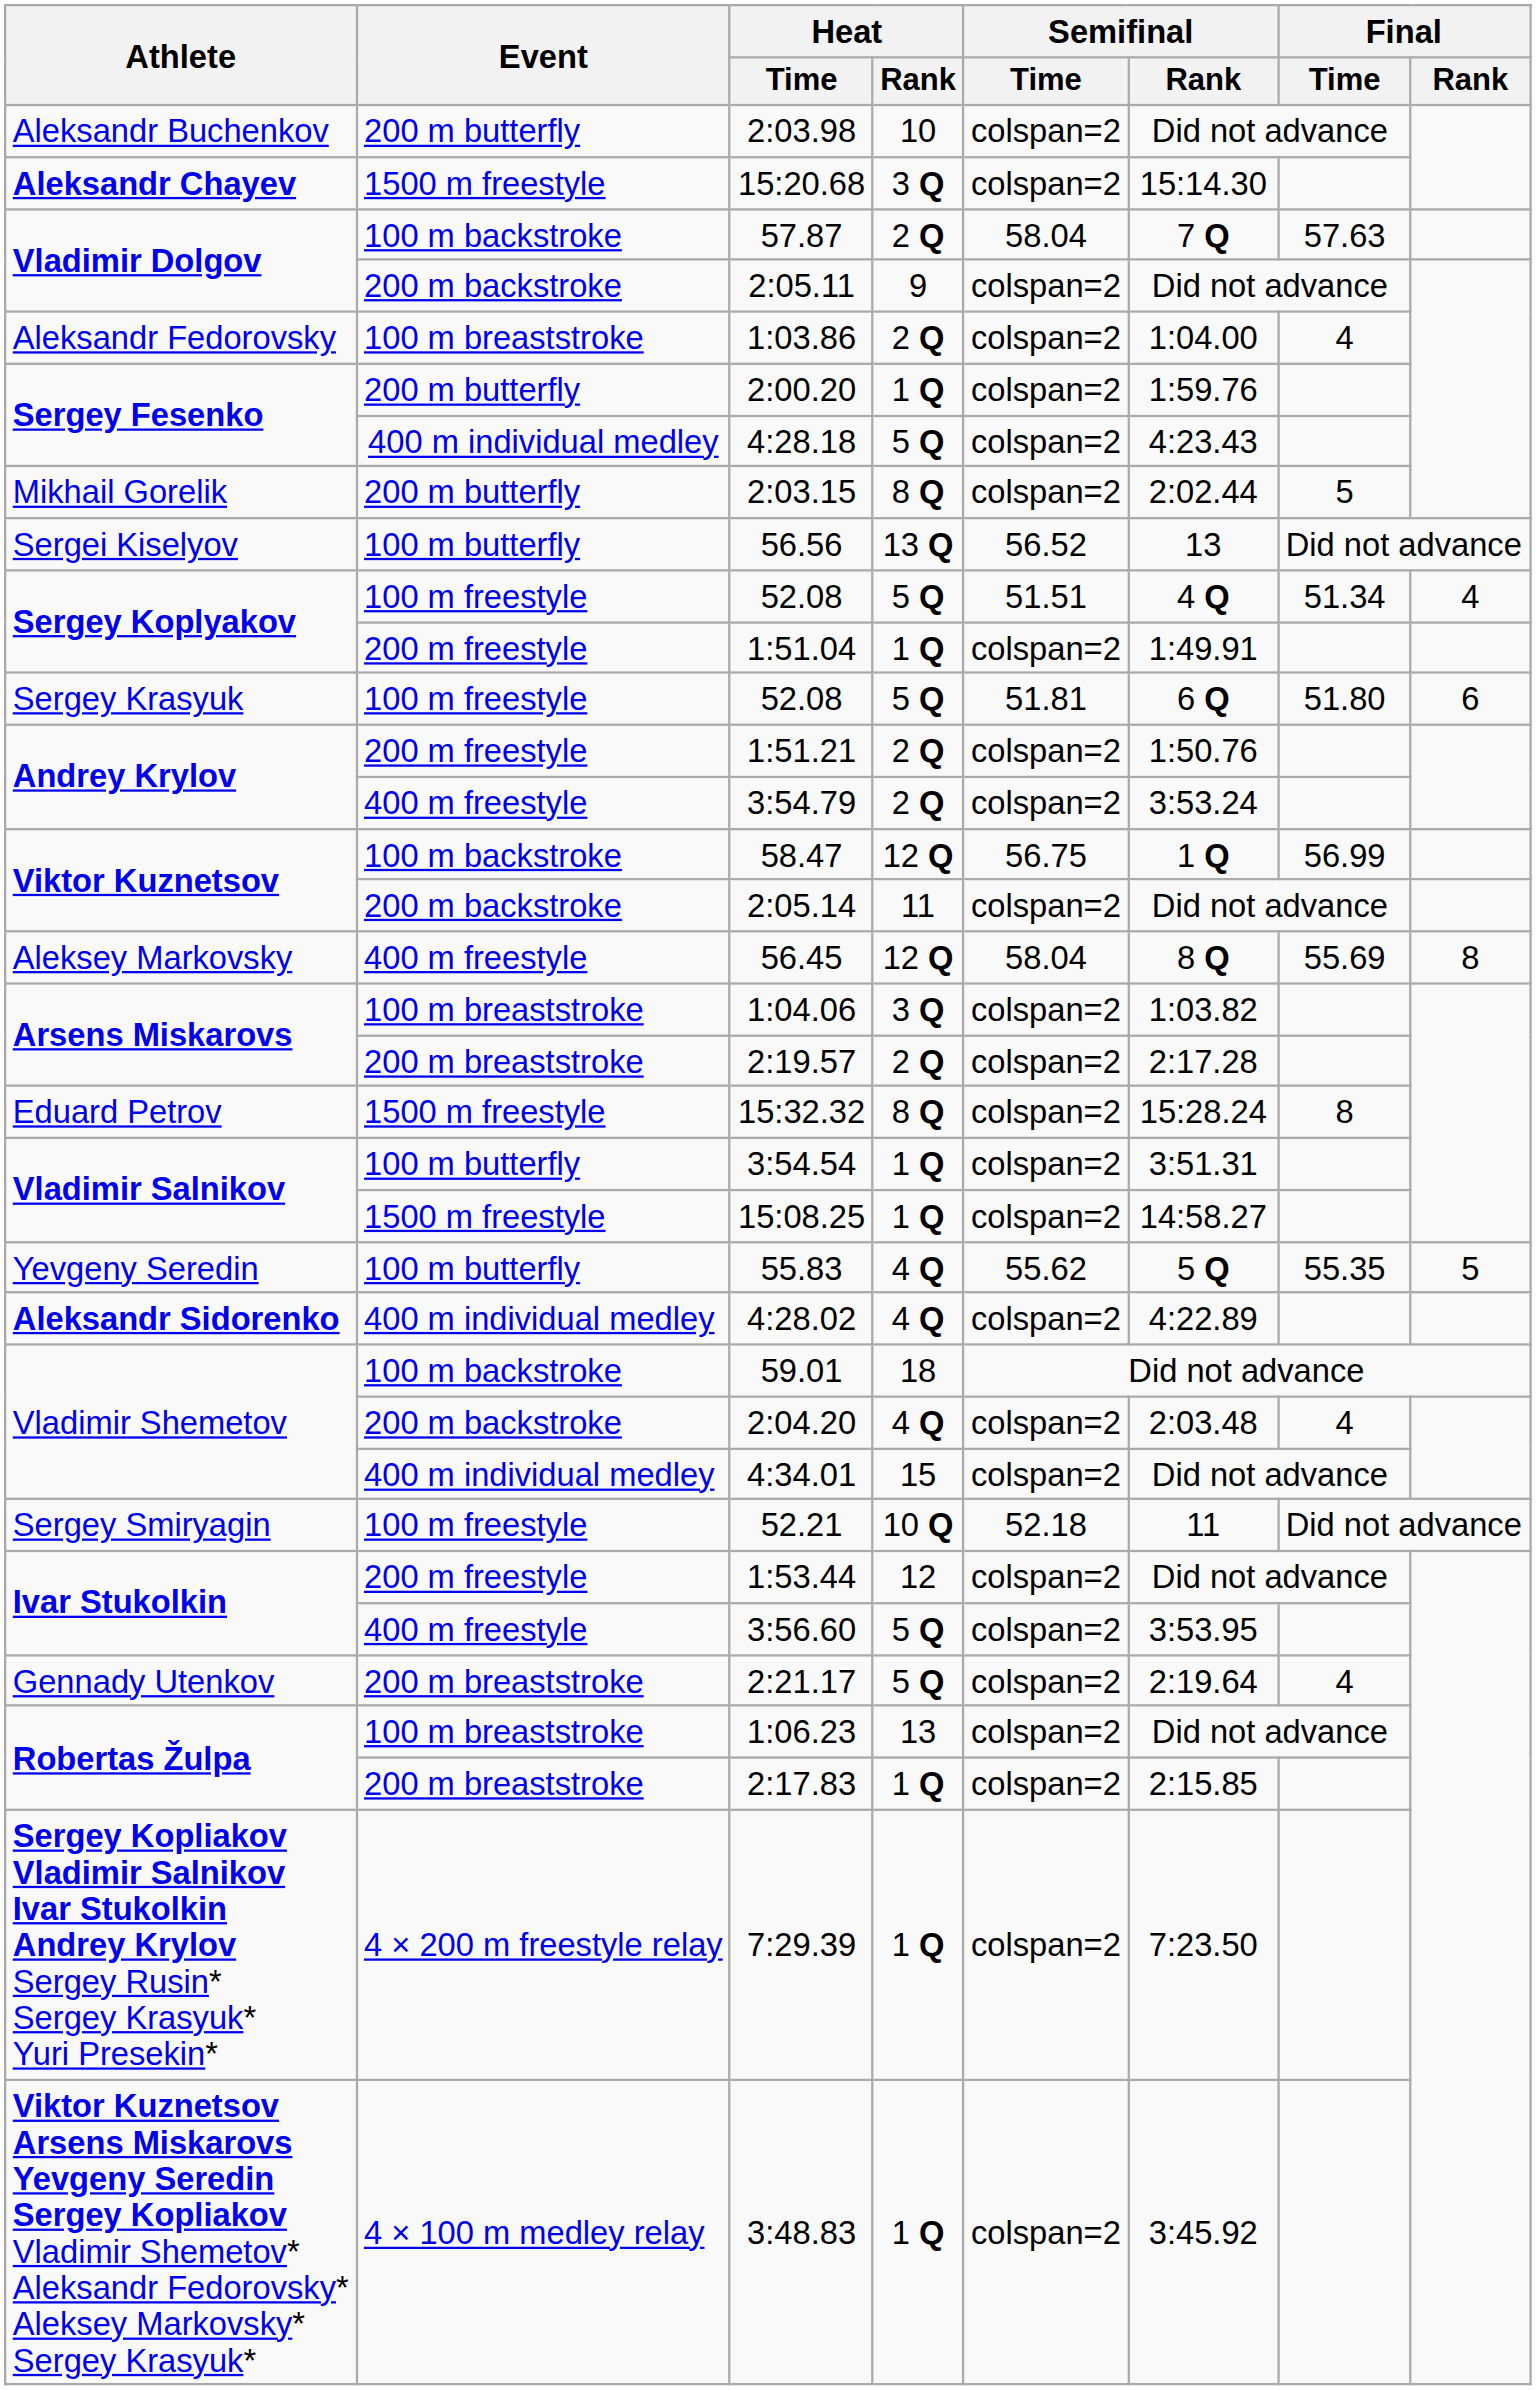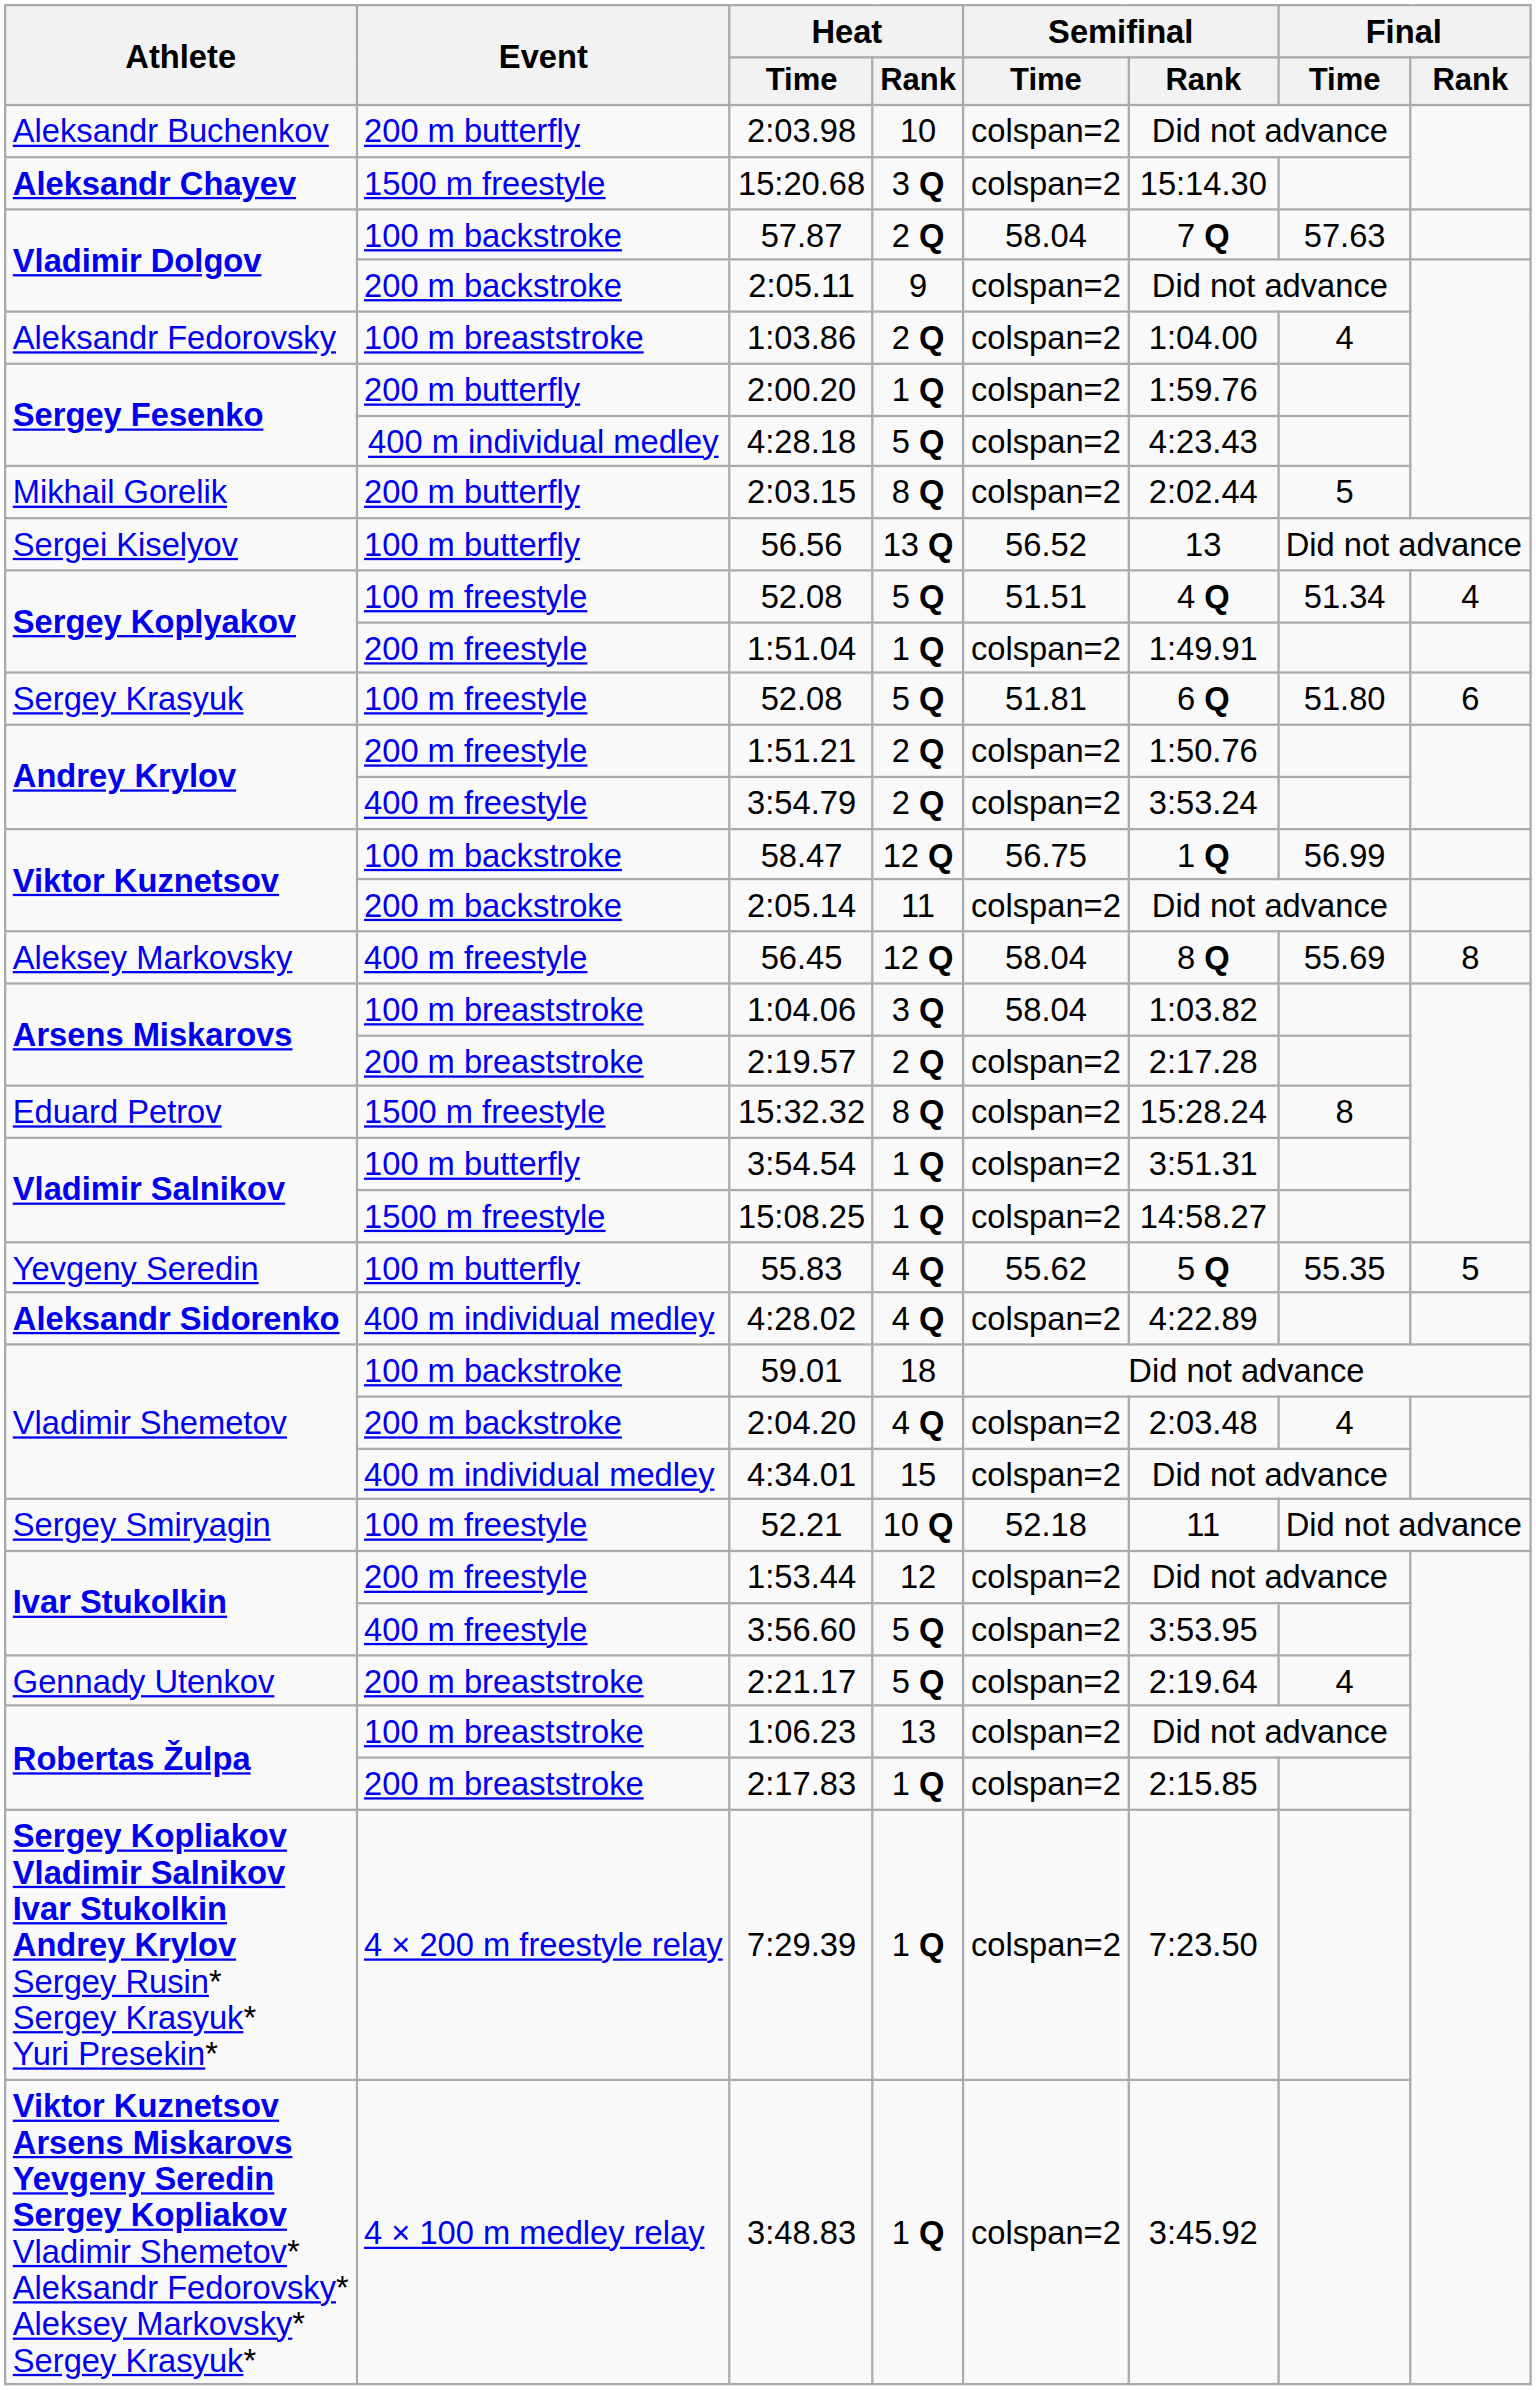(1046, 1010) colspan=2 -> (1046, 1010) 58.04
